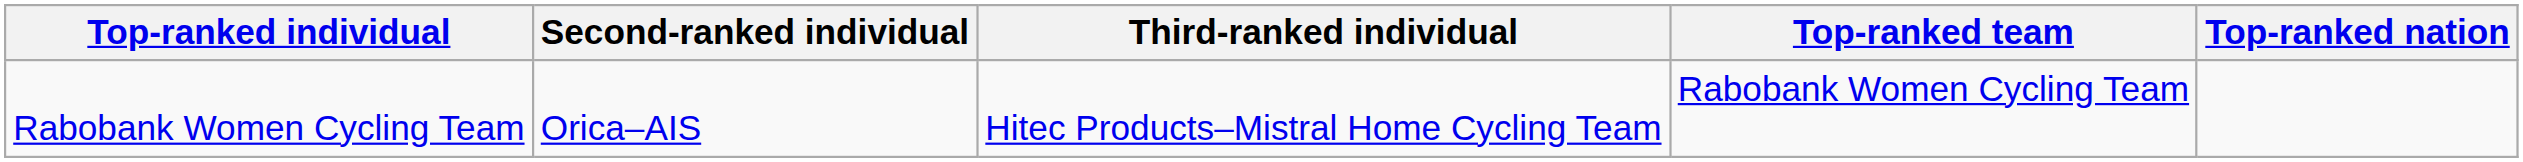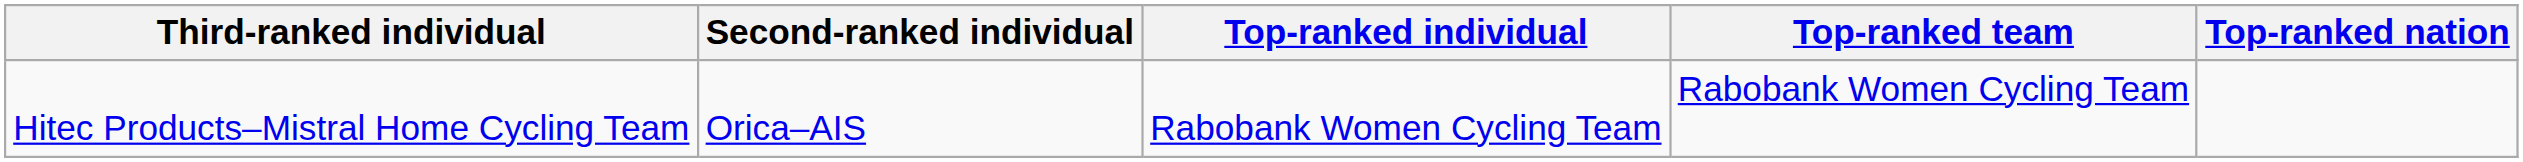columns swapped: (269, 32) <-> (1323, 32)
